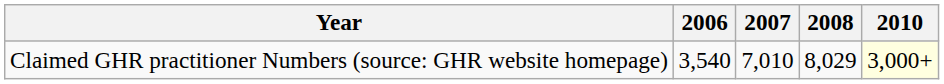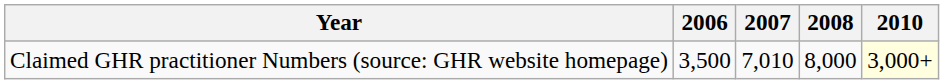(705, 59) 3,540 -> (705, 59) 3,500
(830, 59) 8,029 -> (830, 59) 8,000
